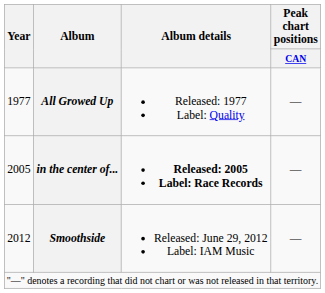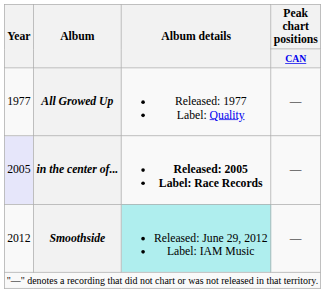(19, 170) no background -> (19, 170) lavender background
(196, 245) no background -> (196, 245) paleturquoise background
